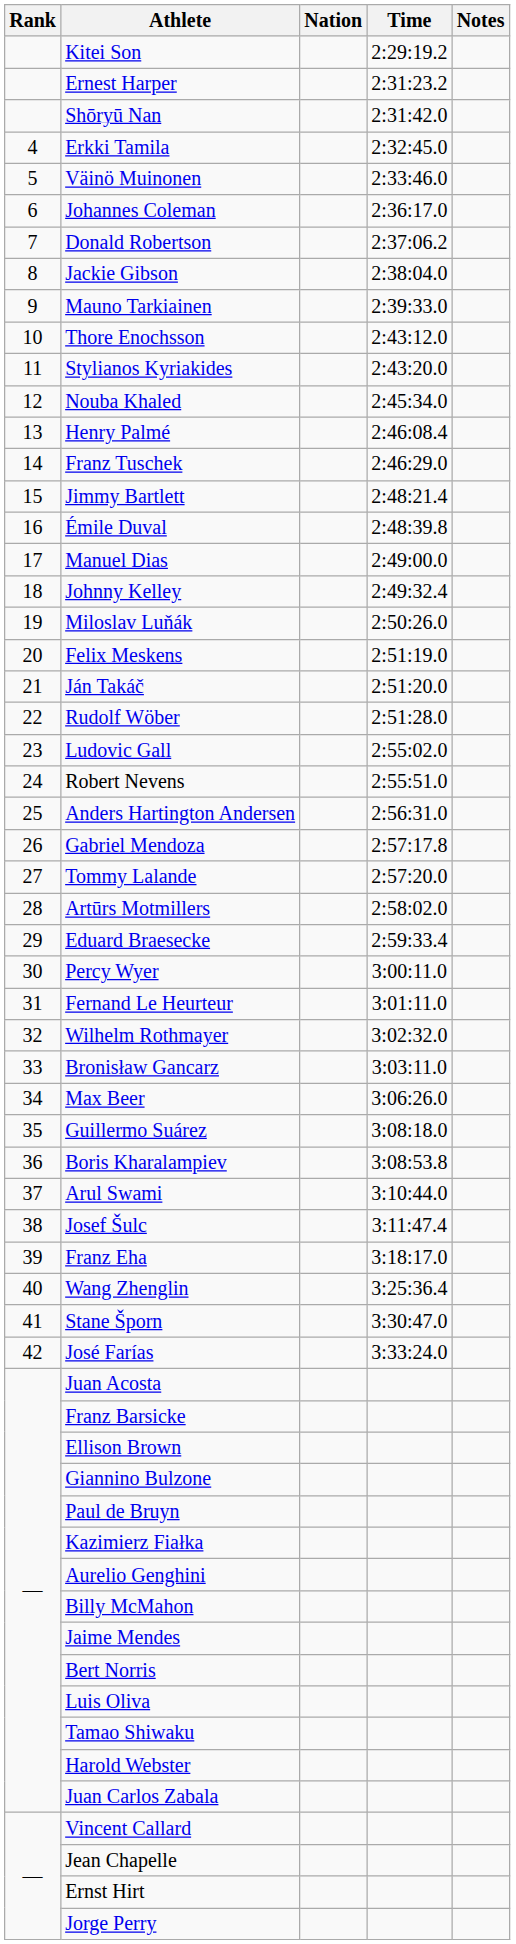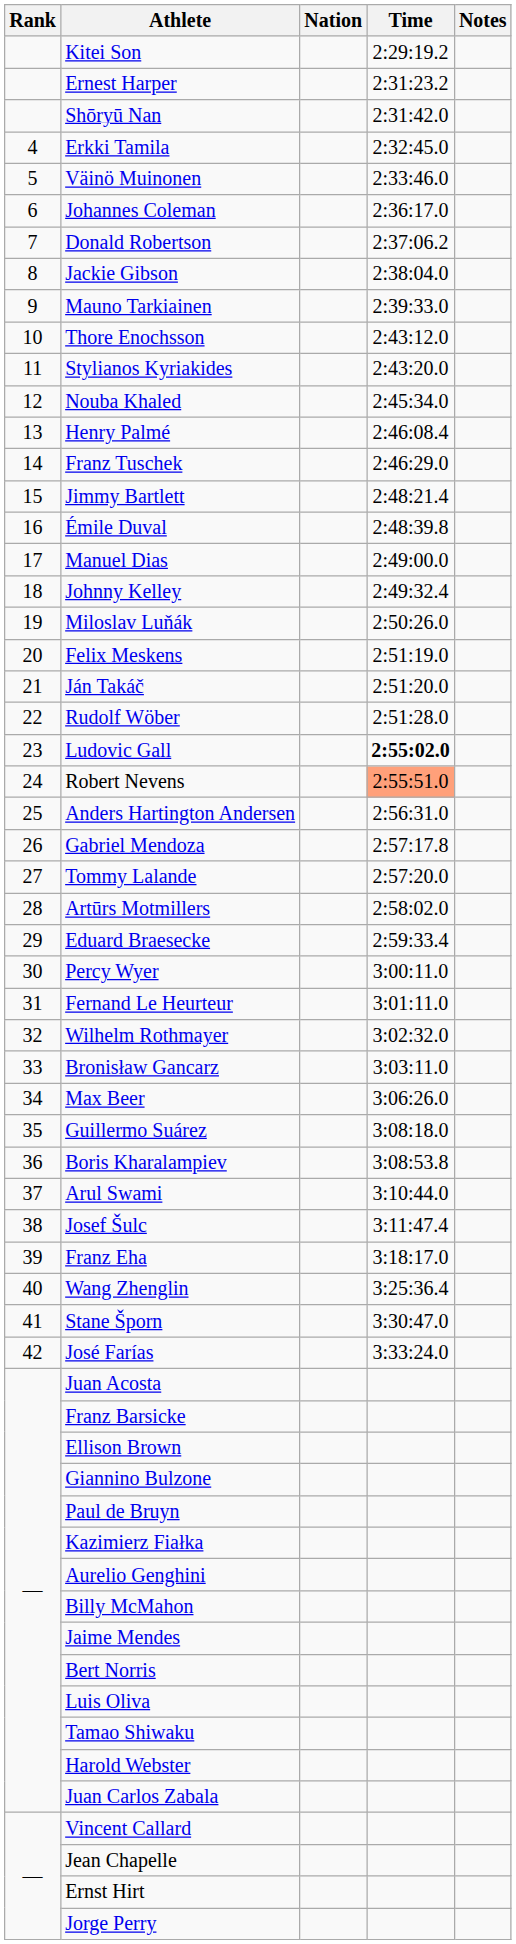(409, 749) normal -> (411, 749) bold
(409, 781) no background -> (410, 781) lightsalmon background
